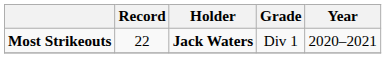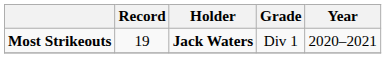(142, 40) 22 -> (142, 40) 19
